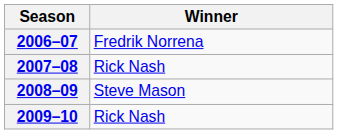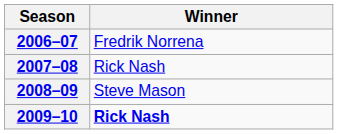(129, 116) normal -> (132, 116) bold
